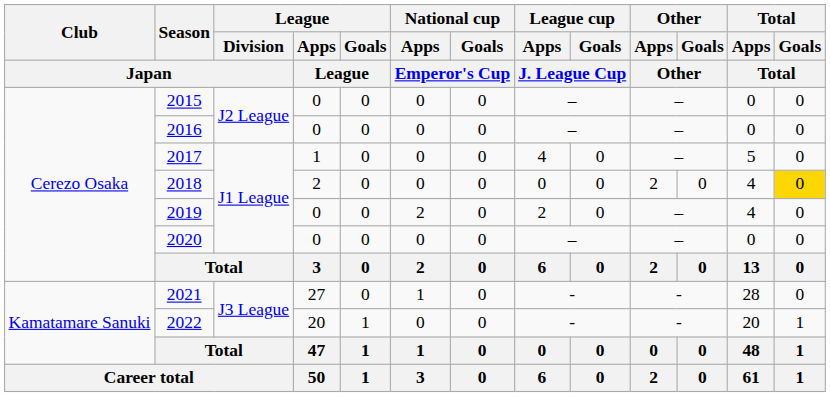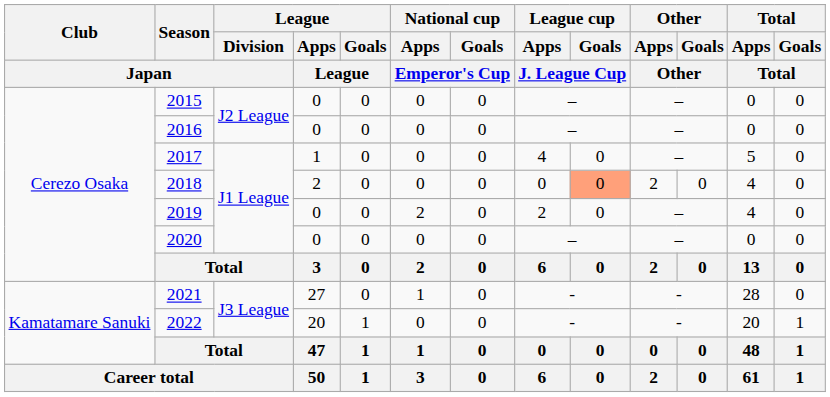(600, 184) no background -> (600, 184) lightsalmon background
(800, 184) gold background -> (800, 184) no background
